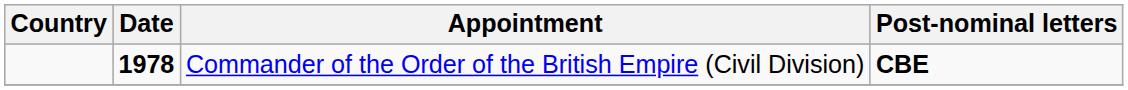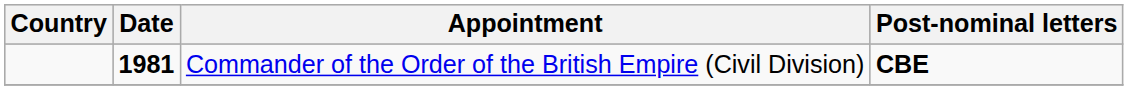(146, 64) 1978 -> (146, 64) 1981
